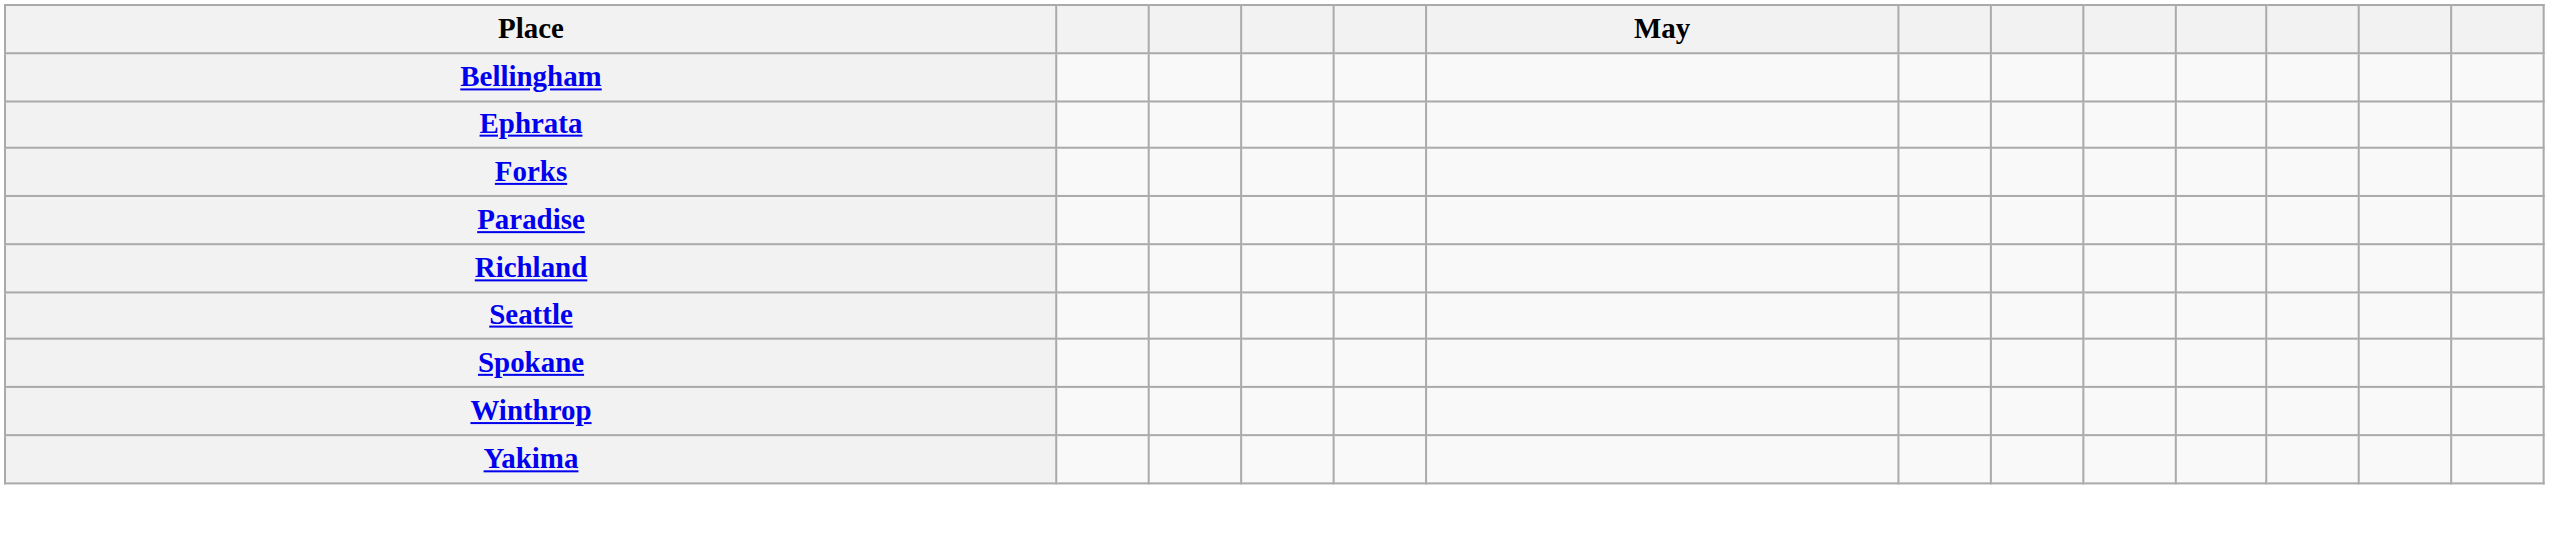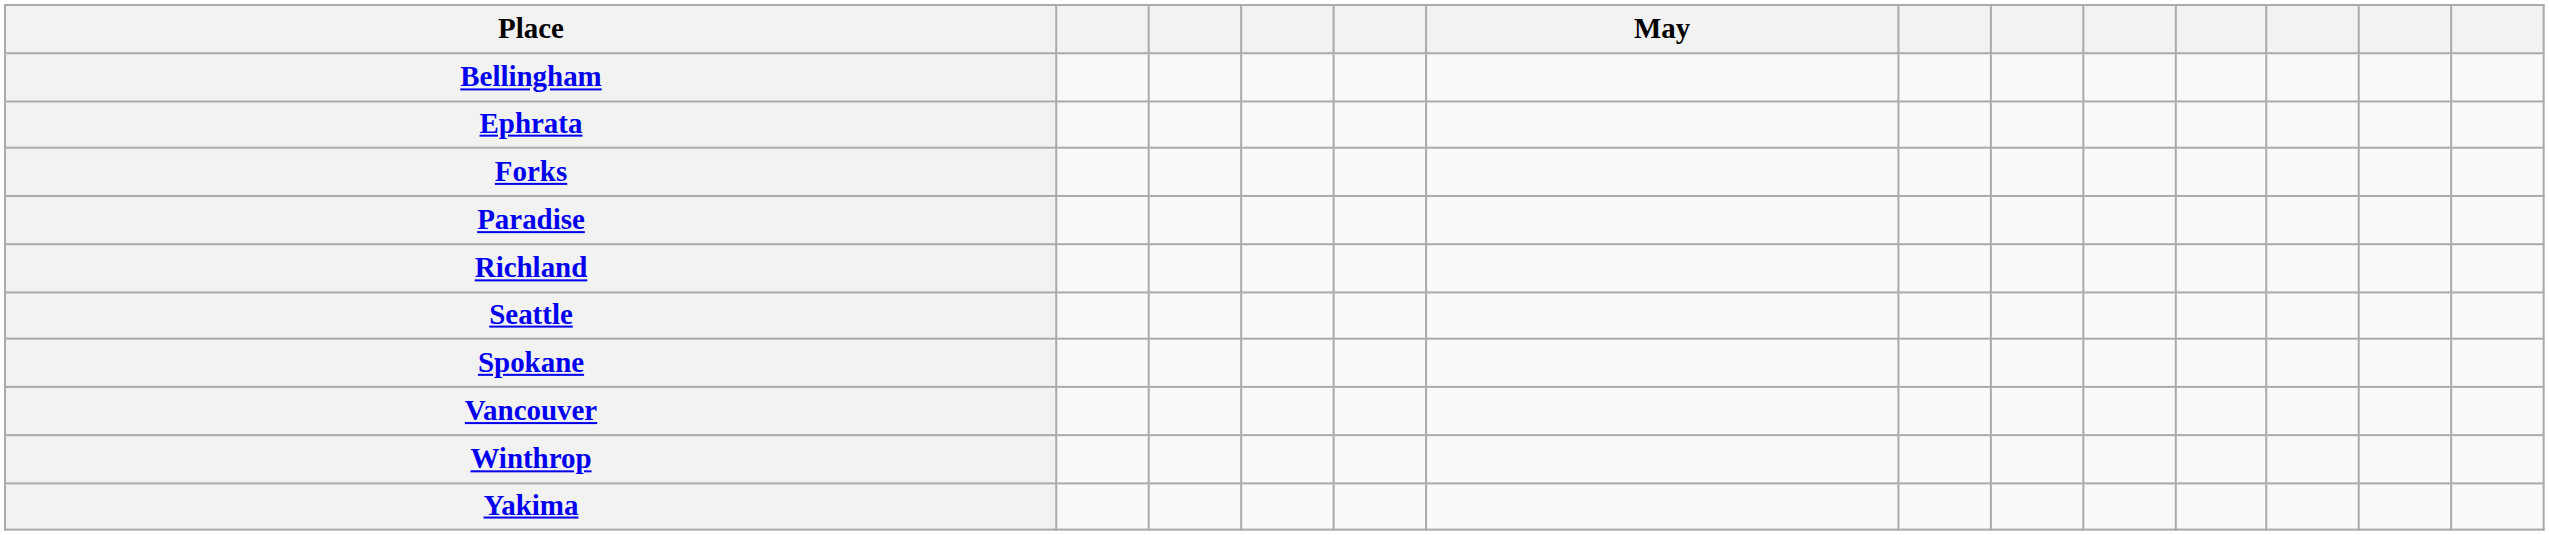+ row: (531, 410)
